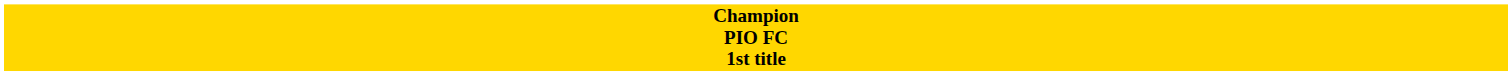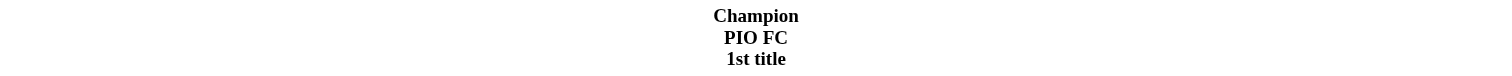(756, 37) gold background -> (756, 37) no background
